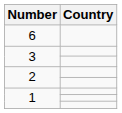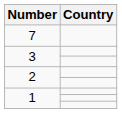(32, 35) 6 -> (32, 35) 7
